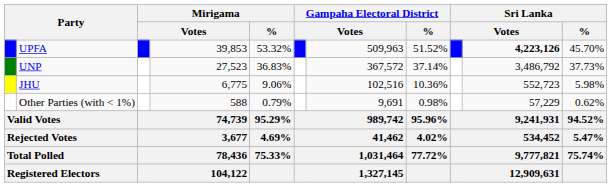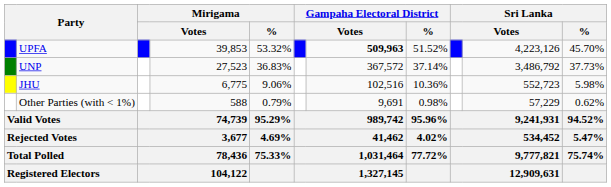(385, 48) normal -> (385, 48) bold
(537, 48) bold -> (537, 48) normal
